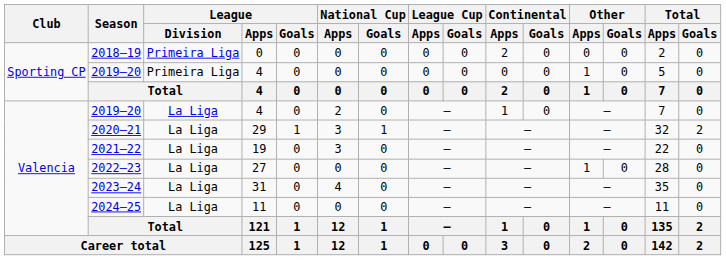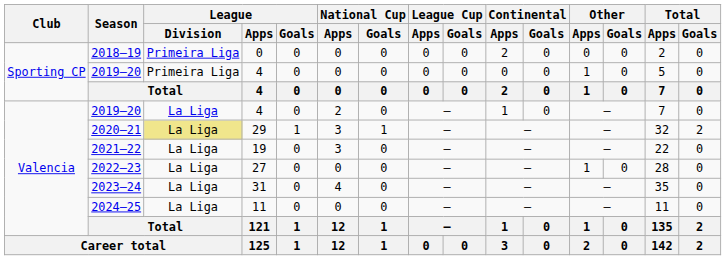(193, 130) no background -> (193, 130) khaki background
